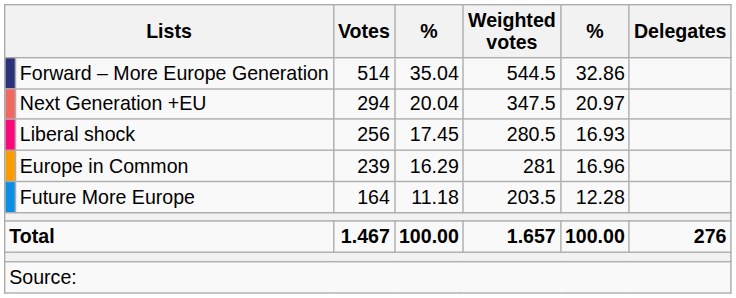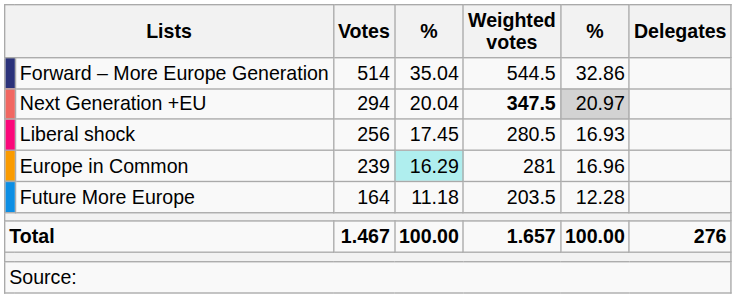(531, 104) normal -> (531, 104) bold
(600, 104) no background -> (600, 104) lightgrey background
(434, 166) no background -> (434, 166) paleturquoise background
